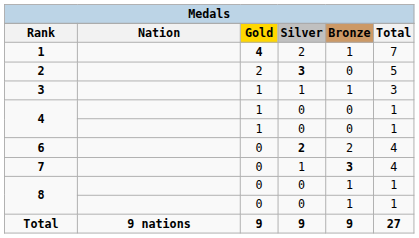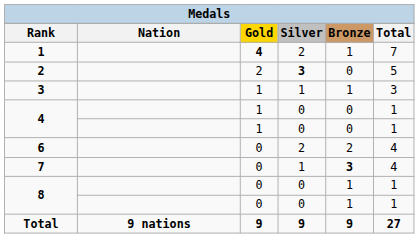(302, 147) bold -> (302, 147) normal
